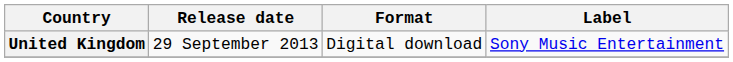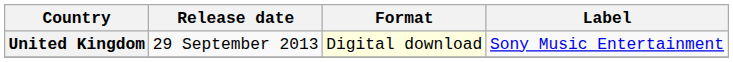(404, 44) no background -> (404, 44) lightyellow background
